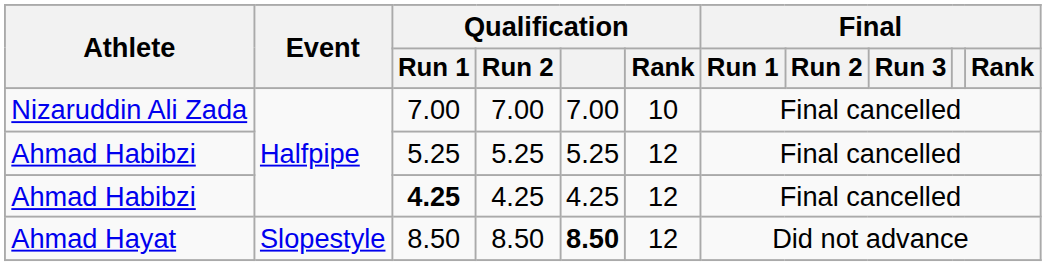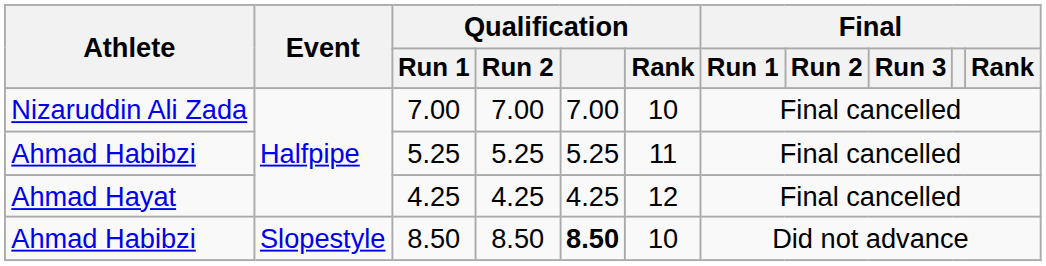(663, 153) 12 -> (663, 153) 11
(104, 196) Ahmad Habibzi -> (94, 196) Ahmad Hayat
(434, 196) bold -> (434, 196) normal
(94, 239) Ahmad Hayat -> (104, 239) Ahmad Habibzi
(663, 239) 12 -> (663, 239) 10
